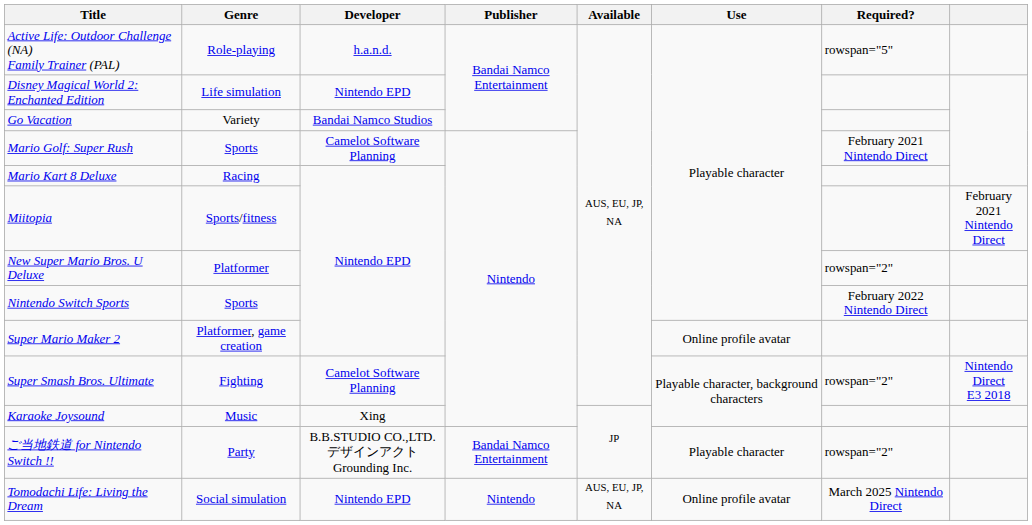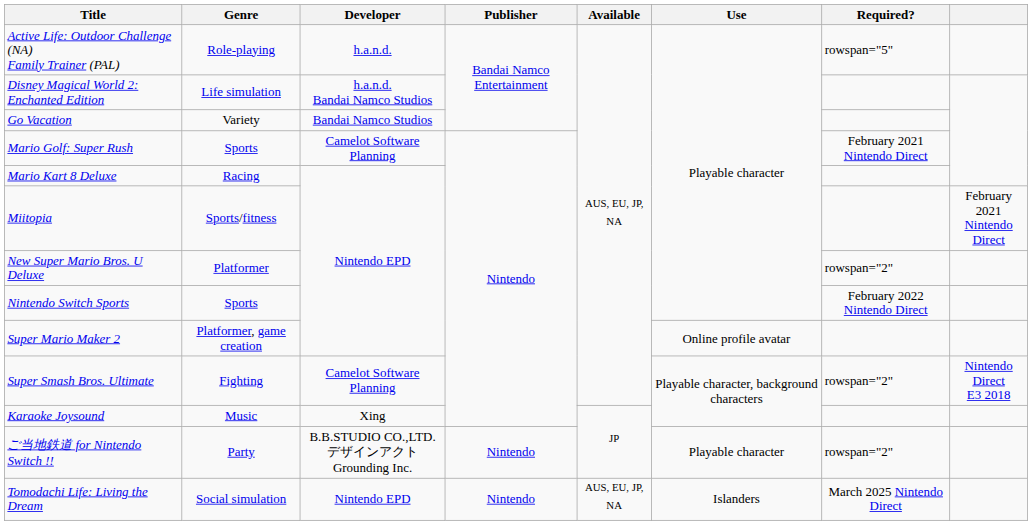(373, 92) Nintendo EPD -> (373, 92) h.a.n.d. Bandai Namco Studios
(511, 452) Bandai Namco Entertainment -> (511, 452) Nintendo
(736, 499) Online profile avatar -> (736, 499) Islanders
